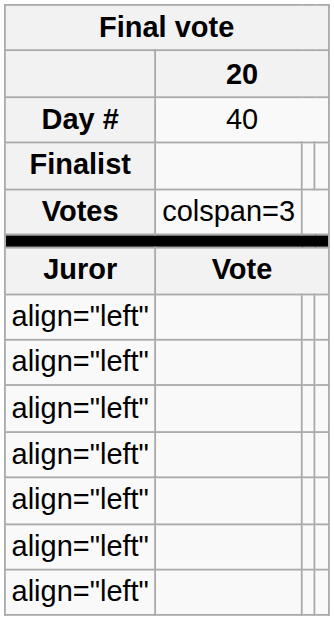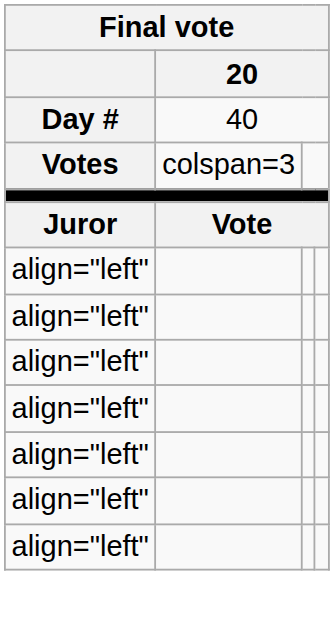- row: (80, 165)
